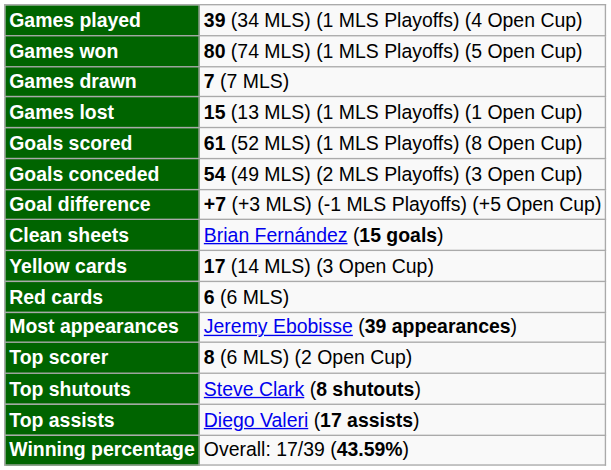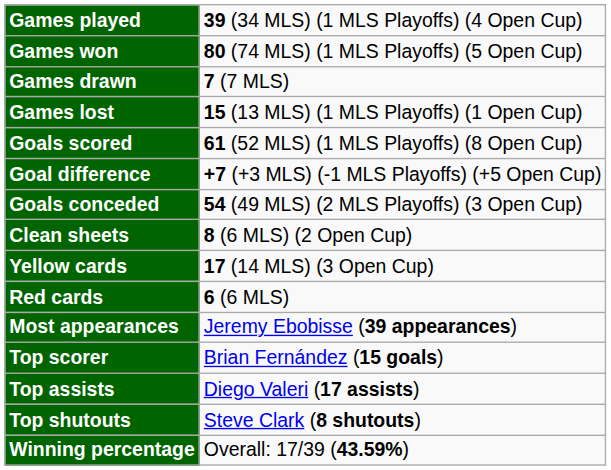rows swapped: (84, 174) <-> (80, 205)
(324, 235) Brian Fernández (15 goals) -> (308, 235) 8 (6 MLS) (2 Open Cup)
(308, 358) 8 (6 MLS) (2 Open Cup) -> (324, 358) Brian Fernández (15 goals)
rows swapped: (62, 420) <-> (70, 389)
